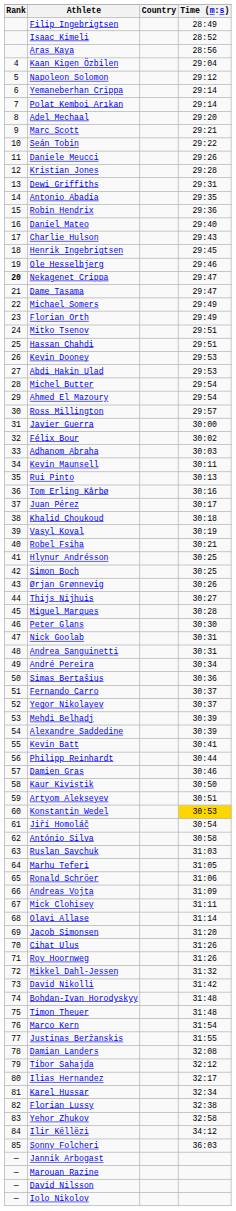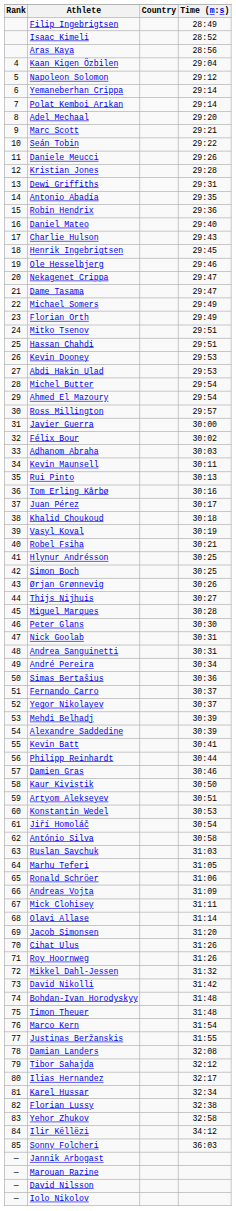(16, 278) bold -> (16, 278) normal
(205, 812) gold background -> (205, 812) no background
